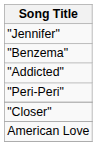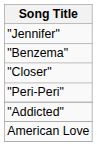(36, 72) "Addicted" -> (29, 72) "Closer"
(29, 111) "Closer" -> (36, 111) "Addicted"
